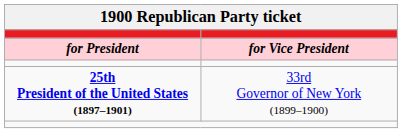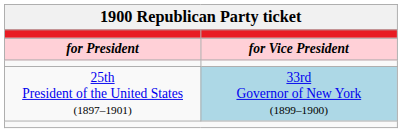(103, 94) bold -> (103, 94) normal
(299, 94) no background -> (299, 94) lightblue background
